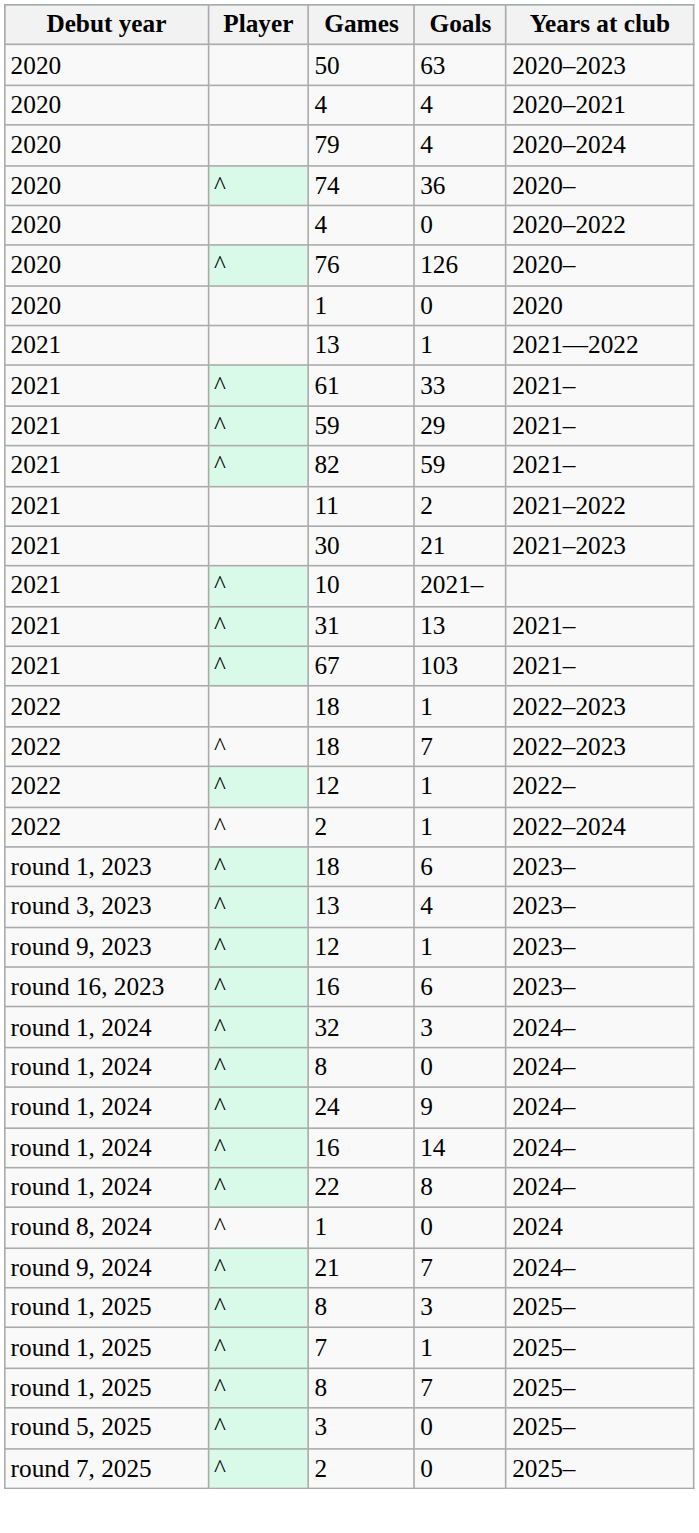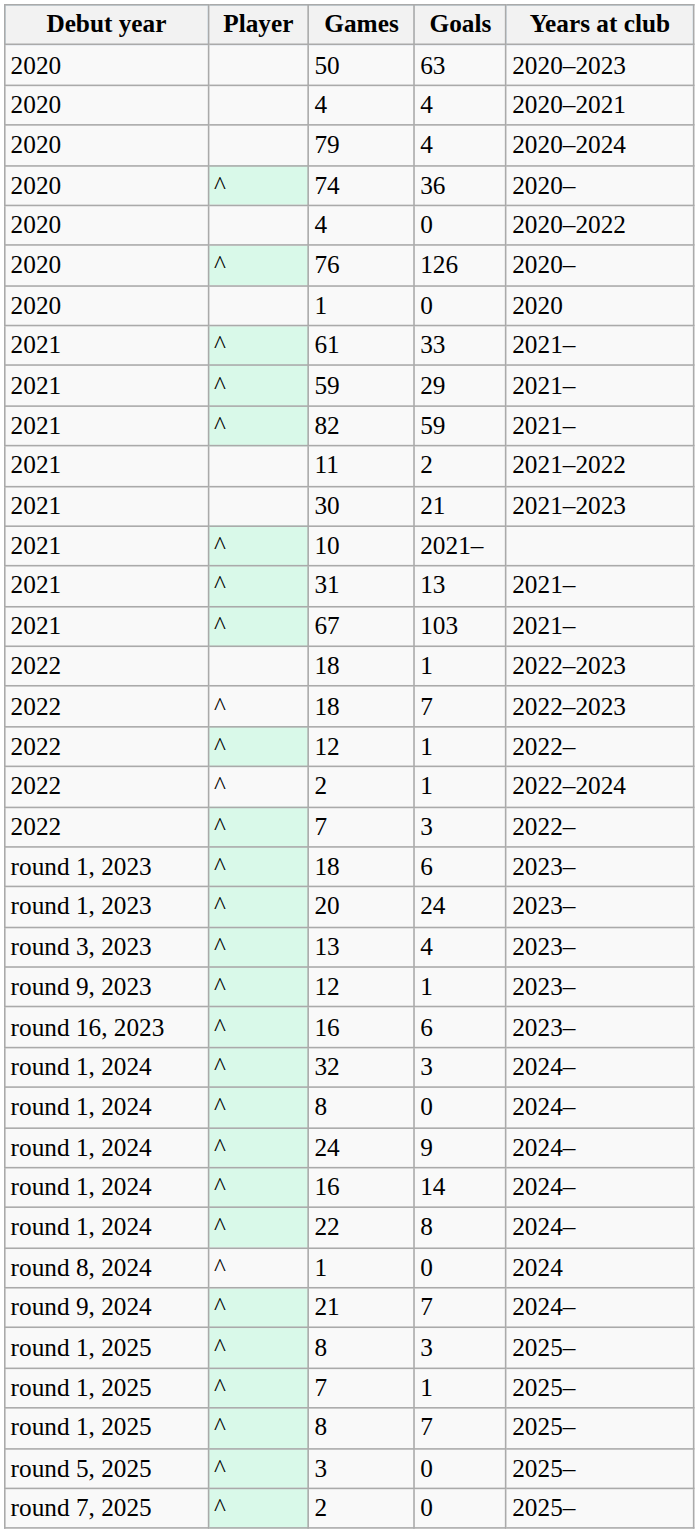- row: (327, 345)
+ row: (321, 826)
+ row: (327, 906)
